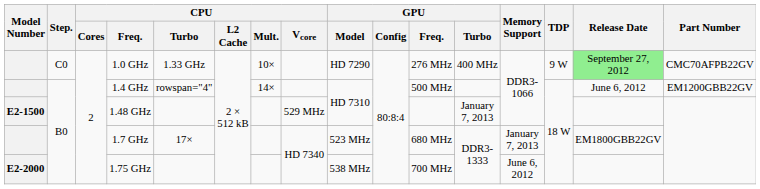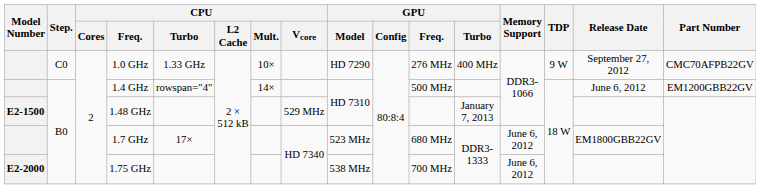(618, 65) lightgreen background -> (618, 65) no background
(522, 140) January 7, 2013 -> (522, 140) June 6, 2012
